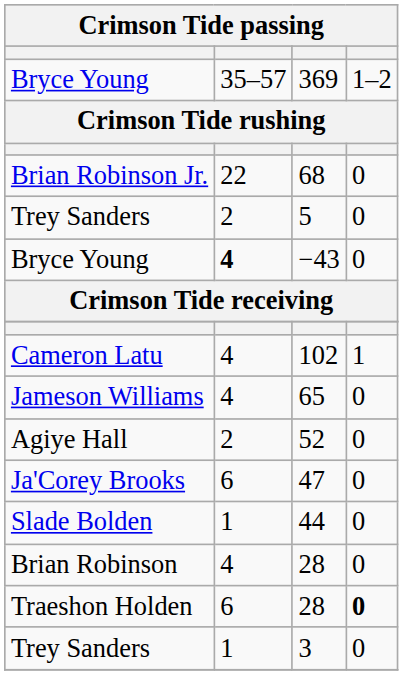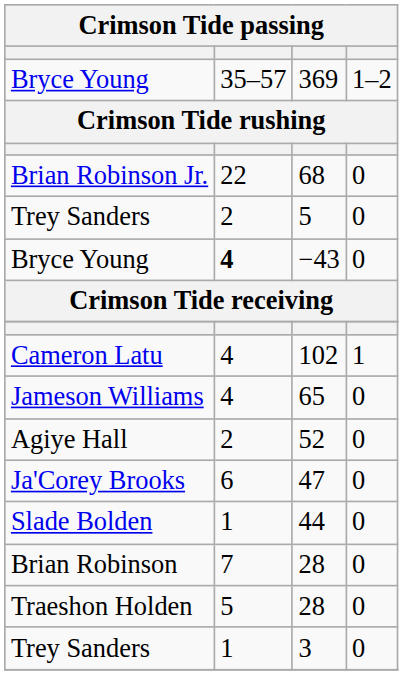(227, 564) 4 -> (227, 564) 7
(227, 606) 6 -> (227, 606) 5
(359, 606) bold -> (359, 606) normal
